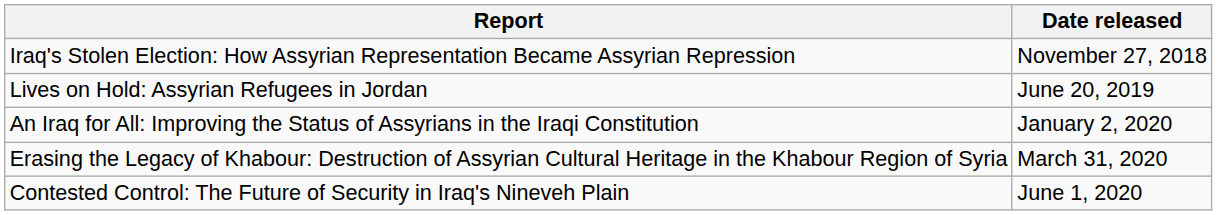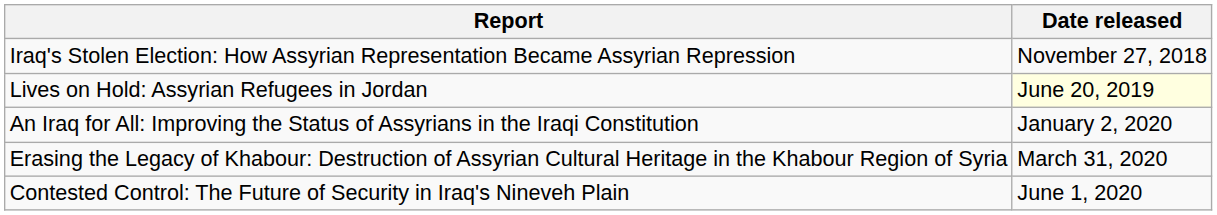(1086, 90) no background -> (1086, 90) lightyellow background
